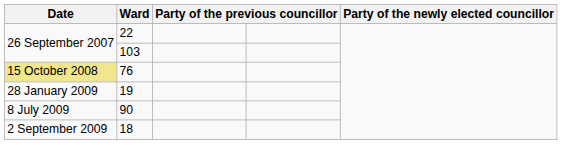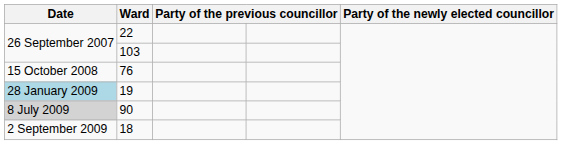(52, 71) khaki background -> (52, 71) no background
(52, 91) no background -> (52, 91) lightblue background
(38, 110) no background -> (38, 110) lightgrey background
